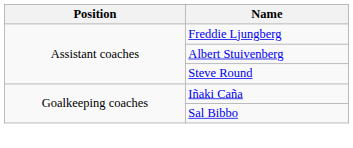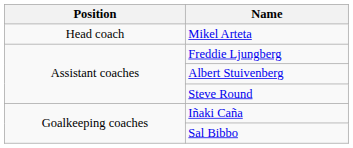+ row: (220, 34)
